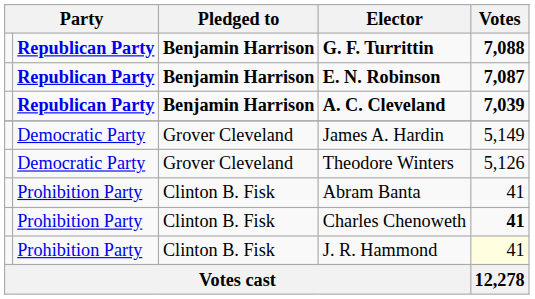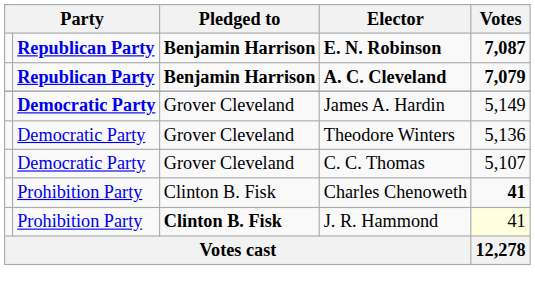- row: (378, 47)
(504, 105) 7,039 -> (505, 76) 7,079
(81, 134) normal -> (86, 105) bold
(504, 163) 5,126 -> (505, 134) 5,136
+ row: (374, 163)
- row: (372, 192)
(219, 250) normal -> (223, 221) bold
